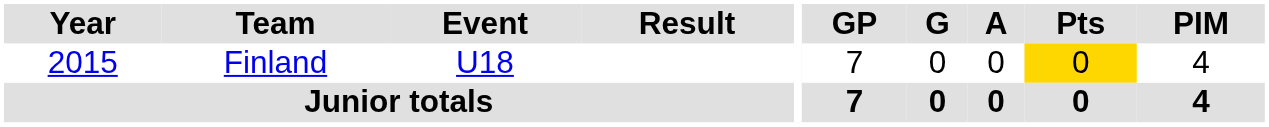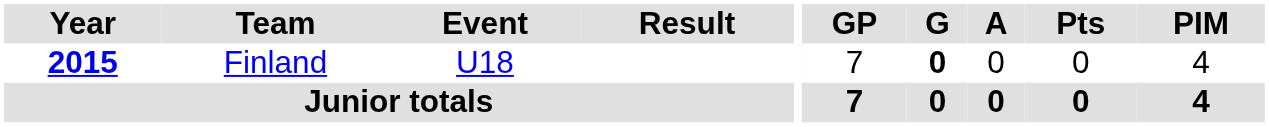(83, 62) normal -> (83, 62) bold
(937, 62) normal -> (937, 62) bold
(1081, 62) gold background -> (1081, 62) no background
